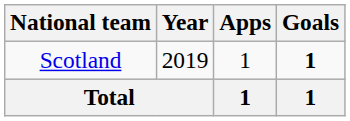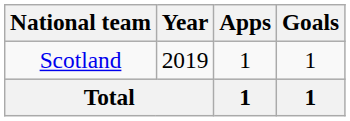(310, 60) bold -> (310, 60) normal
